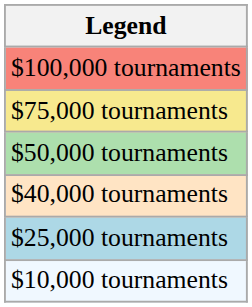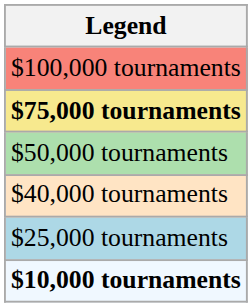(119, 110) normal -> (126, 110) bold
(119, 279) normal -> (126, 279) bold
